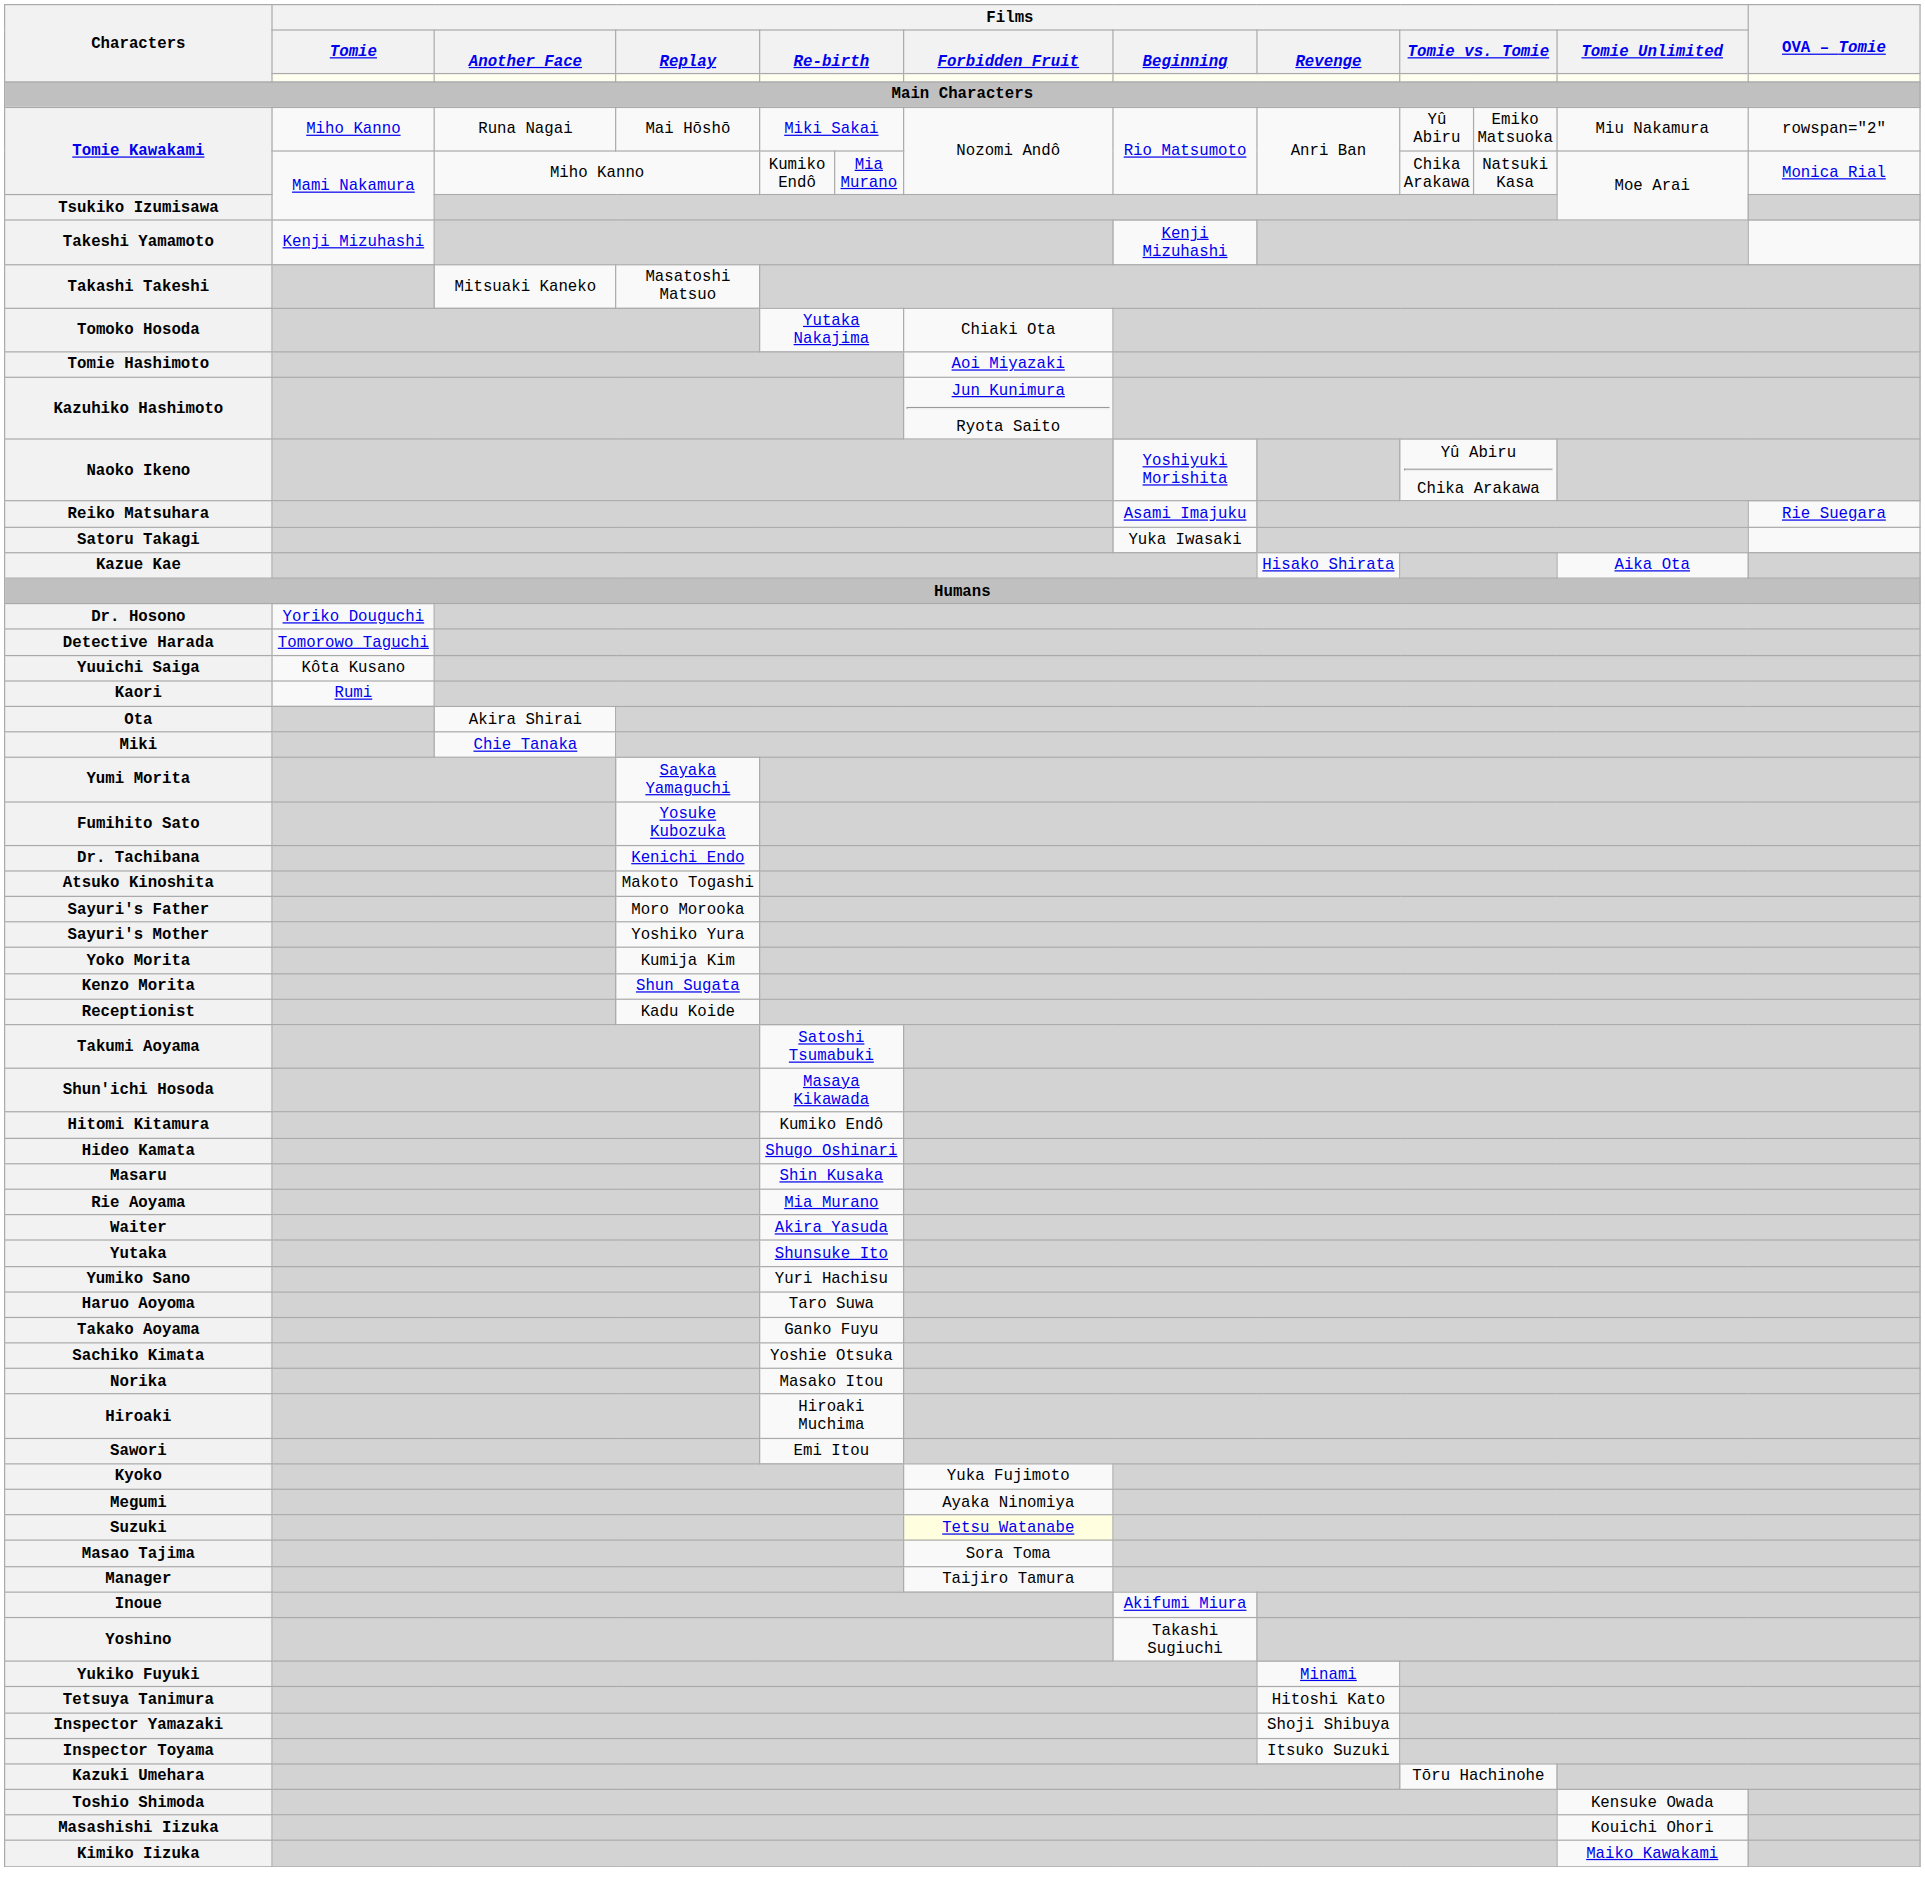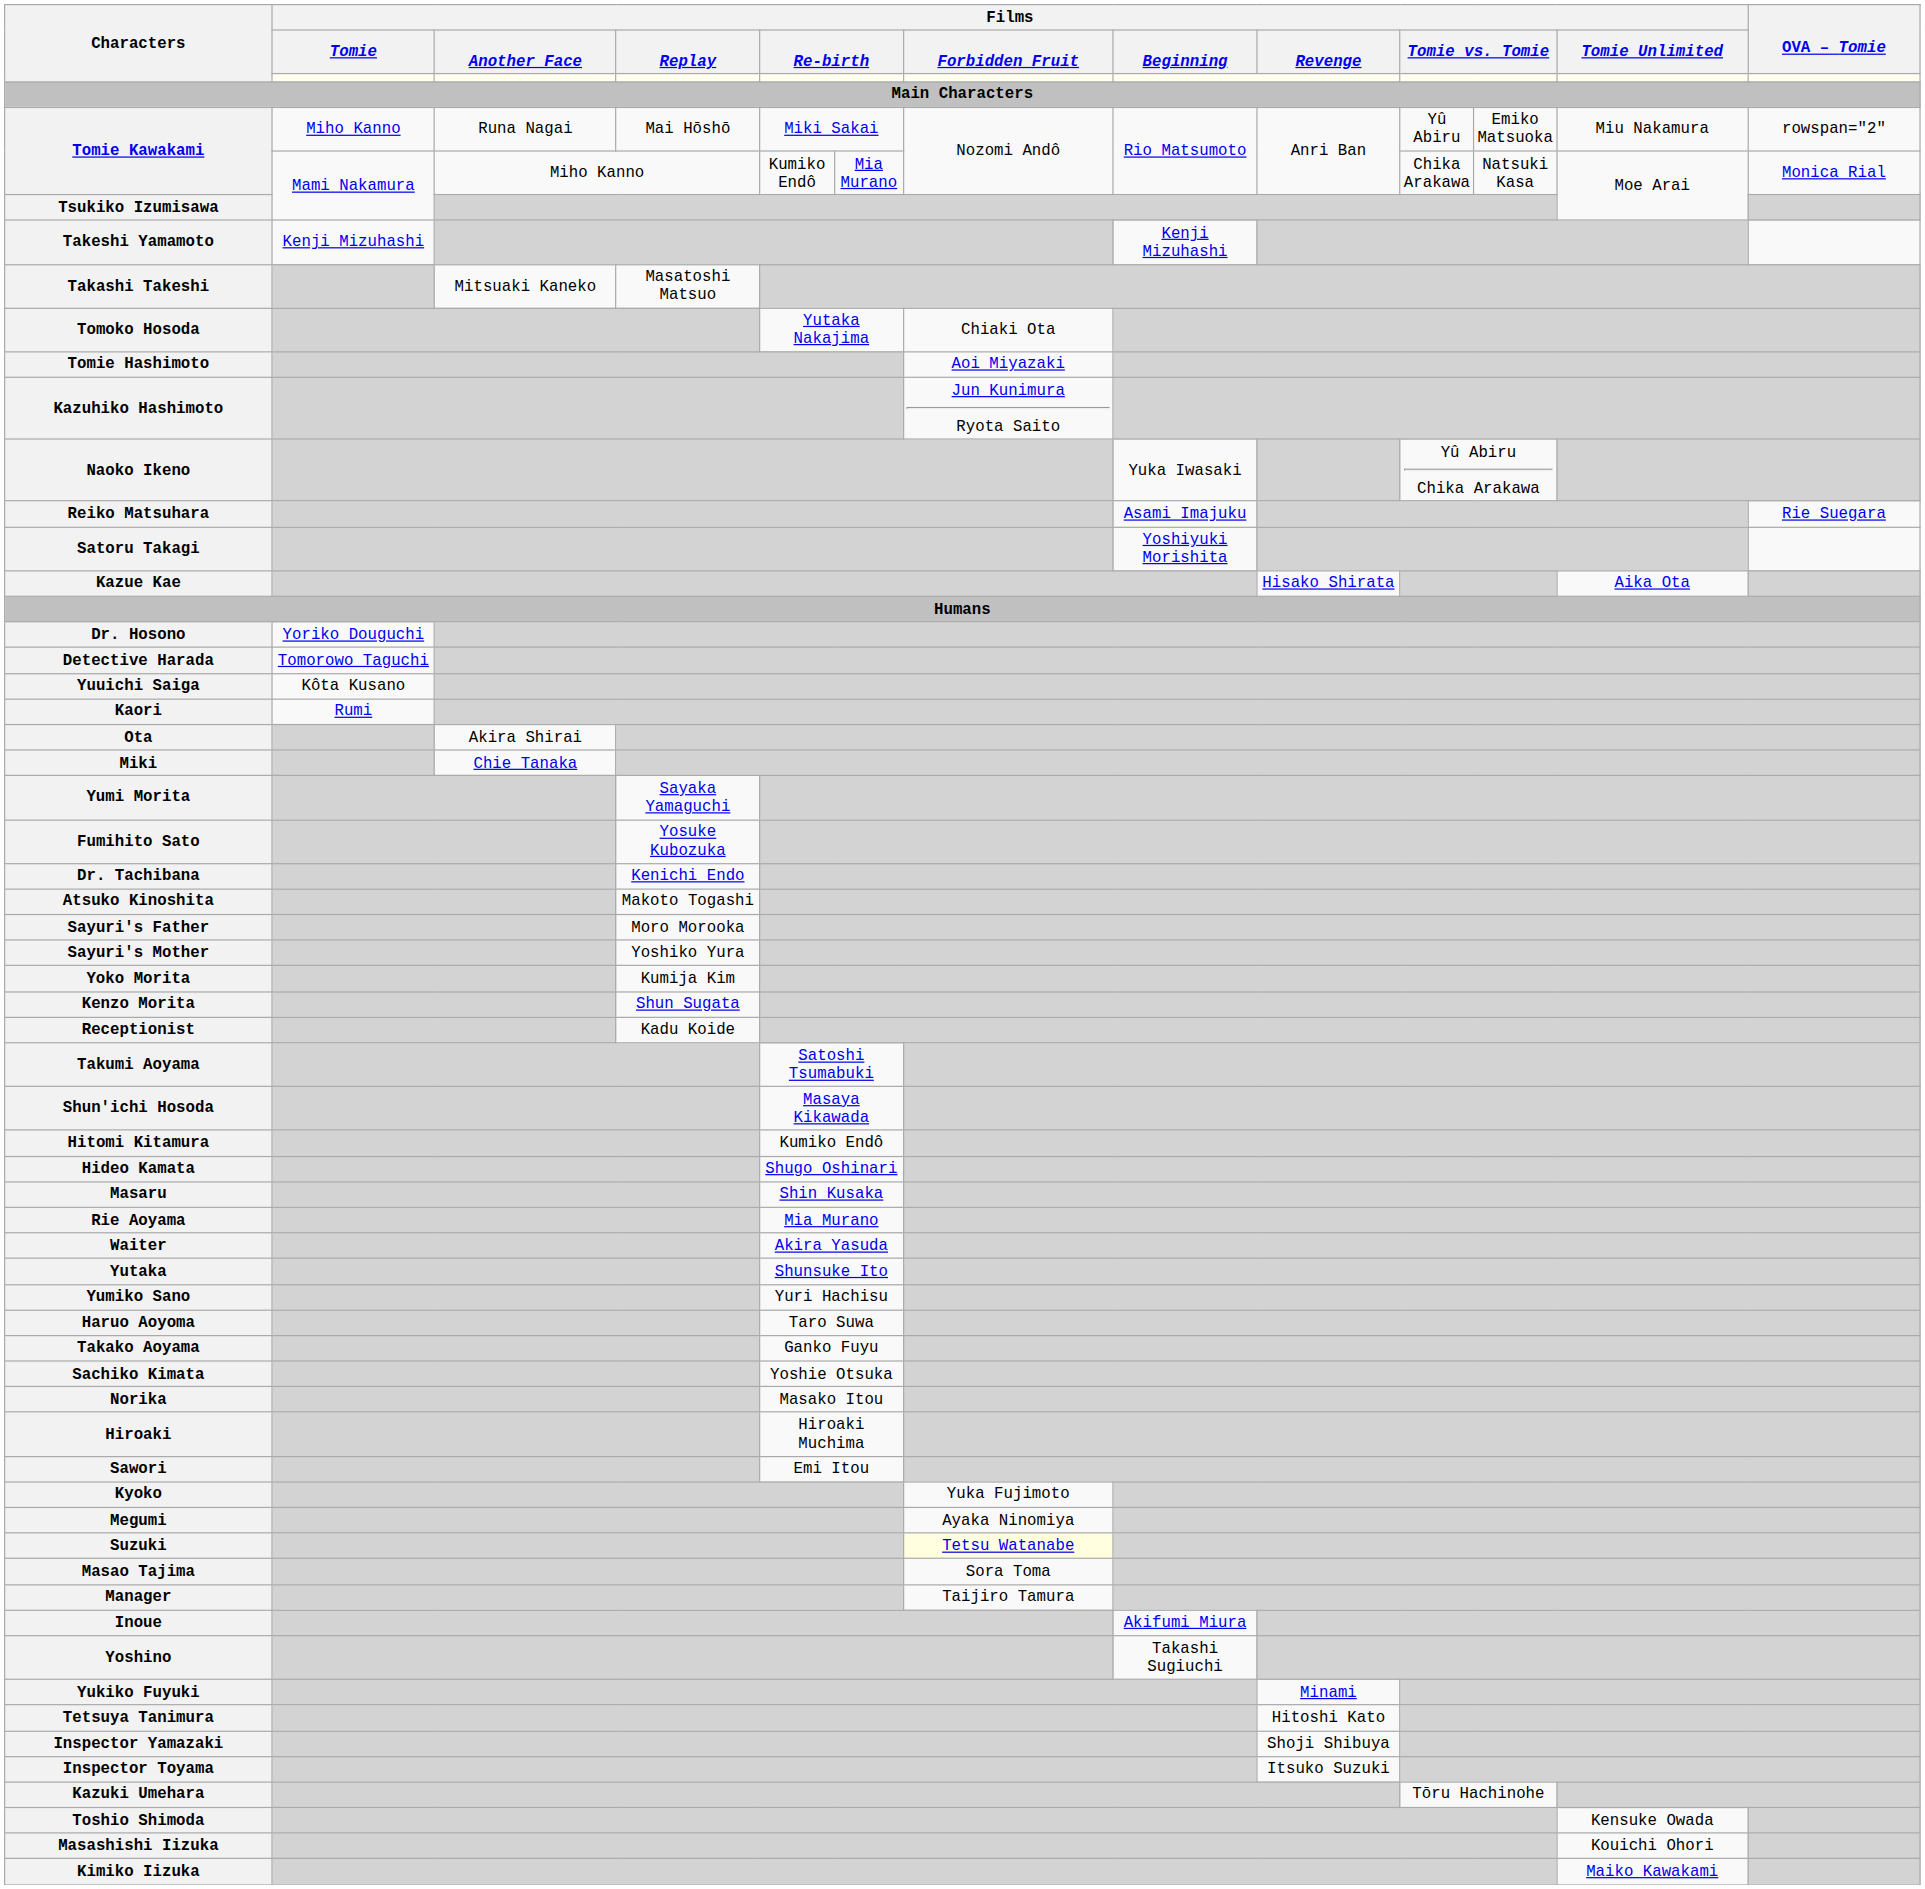(1185, 470) Yoshiyuki Morishita -> (1185, 470) Yuka Iwasaki
(1185, 540) Yuka Iwasaki -> (1185, 549) Yoshiyuki Morishita
